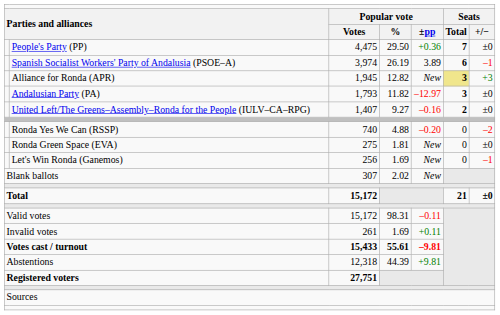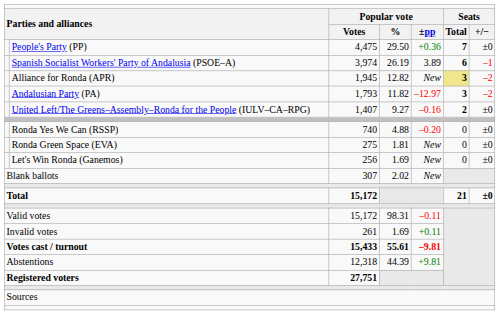(487, 78) +3 -> (488, 78) –2
(488, 94) ±0 -> (488, 94) –2
(488, 129) –2 -> (488, 129) ±0
(488, 160) –1 -> (488, 160) ±0
